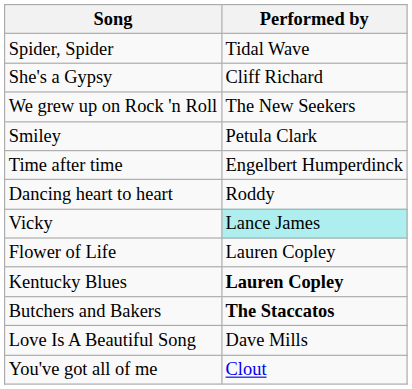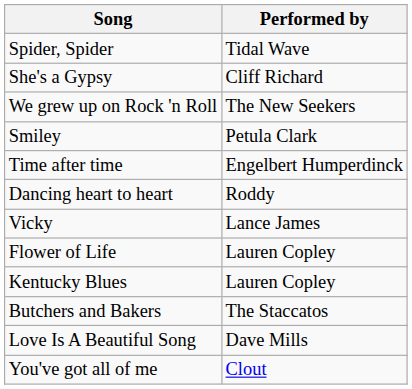(273, 223) paleturquoise background -> (273, 223) no background
(284, 281) bold -> (281, 281) normal
(280, 310) bold -> (277, 310) normal
